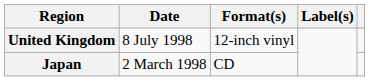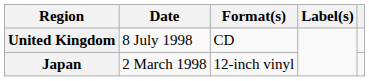(254, 40) 12-inch vinyl -> (224, 40) CD
(224, 64) CD -> (254, 64) 12-inch vinyl
